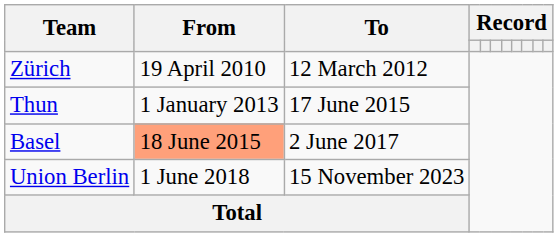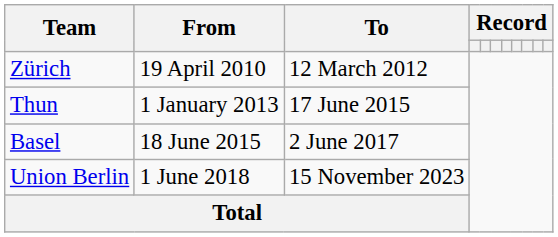(200, 141) lightsalmon background -> (200, 141) no background
